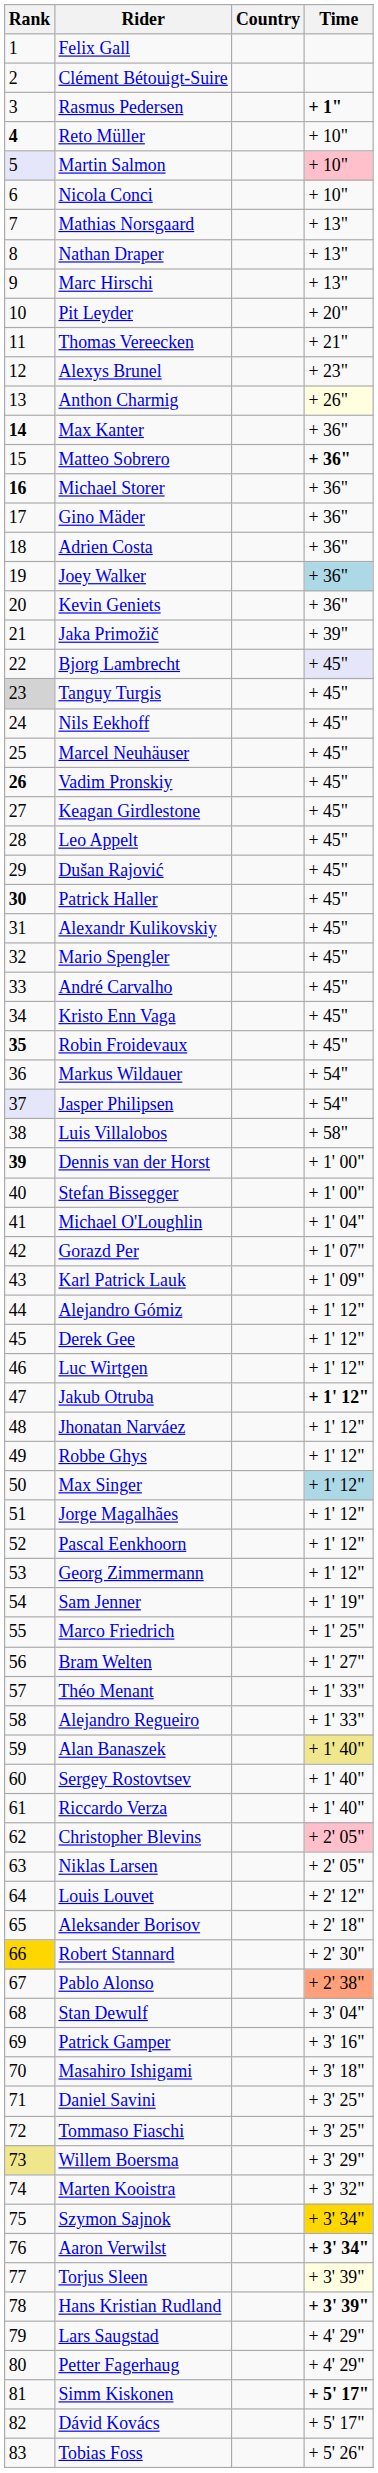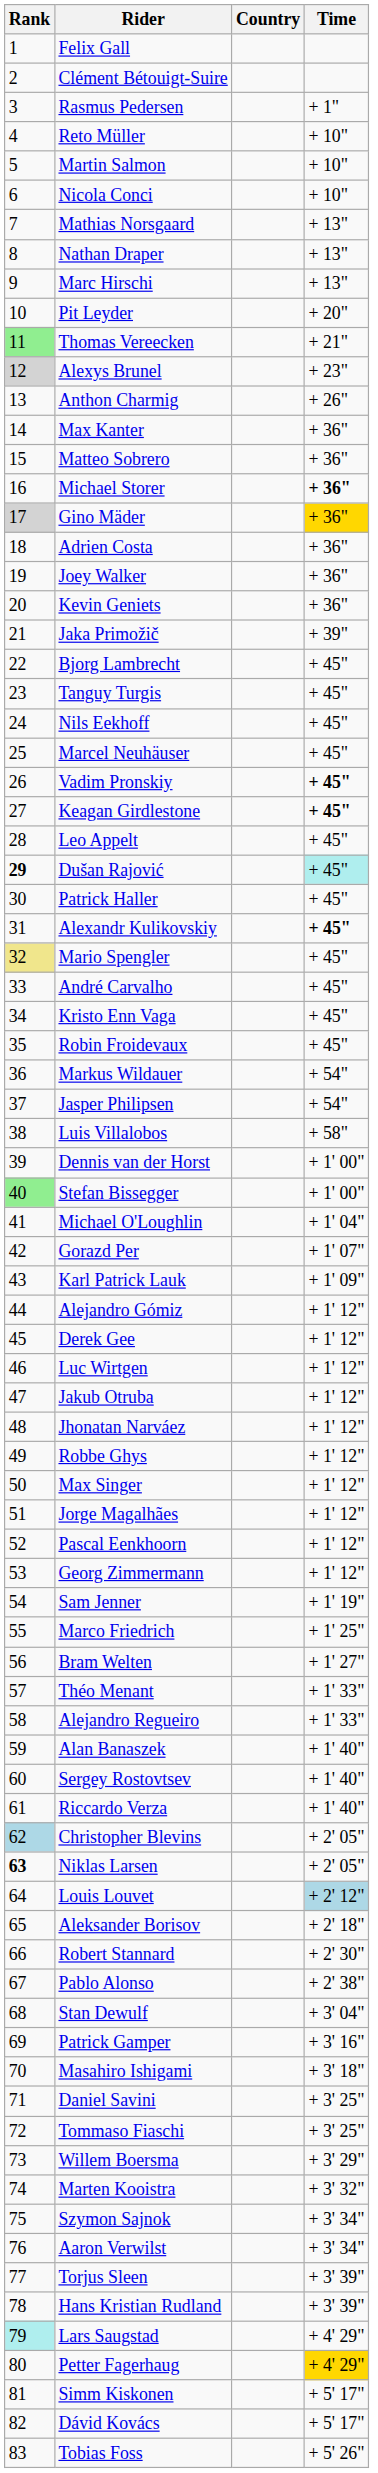(325, 107) bold -> (324, 107) normal
(13, 136) bold -> (13, 136) normal
(13, 165) lavender background -> (13, 165) no background
(328, 165) pink background -> (328, 165) no background
(17, 341) no background -> (17, 341) lightgreen background
(18, 371) no background -> (18, 371) lightgrey background
(328, 400) lightyellow background -> (328, 400) no background
(18, 429) bold -> (18, 429) normal
(330, 459) bold -> (328, 459) normal
(18, 488) bold -> (18, 488) normal
(328, 488) normal -> (330, 488) bold
(18, 517) no background -> (18, 517) lightgrey background
(328, 517) no background -> (328, 517) gold background
(328, 576) lightblue background -> (328, 576) no background
(328, 664) lavender background -> (328, 664) no background
(18, 693) lightgrey background -> (18, 693) no background
(18, 781) bold -> (18, 781) normal
(328, 781) normal -> (330, 781) bold
(328, 811) normal -> (330, 811) bold
(18, 869) normal -> (18, 869) bold
(328, 869) no background -> (328, 869) paleturquoise background
(18, 899) bold -> (18, 899) normal
(328, 928) normal -> (330, 928) bold
(18, 957) no background -> (18, 957) khaki background
(18, 1045) bold -> (18, 1045) normal
(18, 1104) lavender background -> (18, 1104) no background
(18, 1162) bold -> (18, 1162) normal
(18, 1192) no background -> (18, 1192) lightgreen background
(339, 1397) bold -> (336, 1397) normal
(336, 1485) lightblue background -> (336, 1485) no background
(336, 1749) khaki background -> (336, 1749) no background
(18, 1837) no background -> (18, 1837) lightblue background
(336, 1837) pink background -> (336, 1837) no background
(18, 1866) normal -> (18, 1866) bold
(336, 1896) no background -> (336, 1896) lightblue background
(18, 1954) gold background -> (18, 1954) no background
(336, 1983) lightsalmon background -> (336, 1983) no background
(18, 2159) khaki background -> (18, 2159) no background
(336, 2218) gold background -> (336, 2218) no background
(339, 2247) bold -> (336, 2247) normal
(336, 2277) lightyellow background -> (336, 2277) no background
(339, 2306) bold -> (336, 2306) normal
(18, 2335) no background -> (18, 2335) paleturquoise background
(336, 2365) no background -> (336, 2365) gold background
(339, 2394) bold -> (336, 2394) normal
